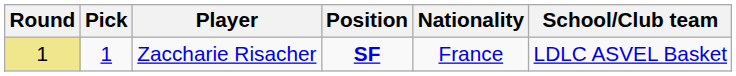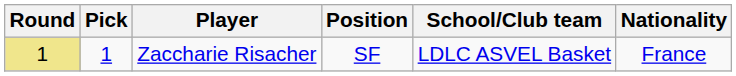columns swapped: (471, 20) <-> (630, 20)
(367, 53) bold -> (367, 53) normal
